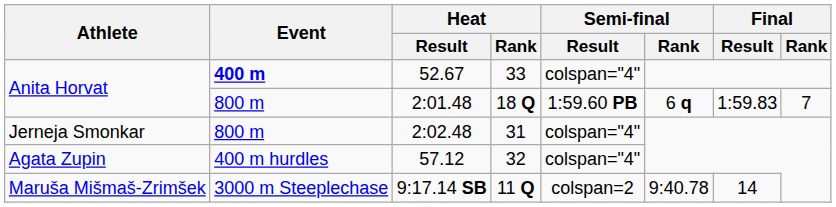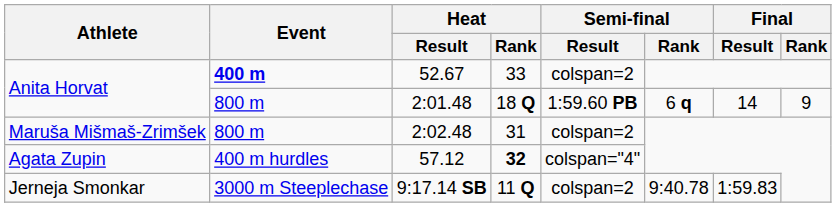(593, 75) colspan="4" -> (593, 75) colspan=2
(747, 103) 1:59.83 -> (747, 103) 14
(806, 103) 7 -> (806, 103) 9
(77, 131) Jerneja Smonkar -> (107, 131) Maruša Mišmaš-Zrimšek
(593, 131) colspan="4" -> (593, 131) colspan=2
(516, 160) normal -> (516, 160) bold
(107, 188) Maruša Mišmaš-Zrimšek -> (77, 188) Jerneja Smonkar
(747, 188) 14 -> (747, 188) 1:59.83
